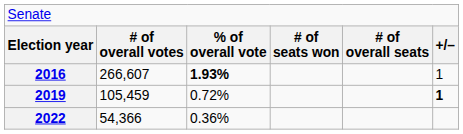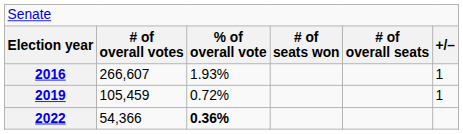(210, 74) bold -> (210, 74) normal
(439, 96) bold -> (439, 96) normal
(210, 118) normal -> (210, 118) bold
